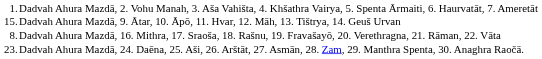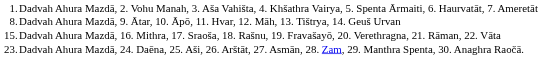(11, 22) 15. -> (14, 22) 8.
(14, 35) 8. -> (11, 35) 15.
